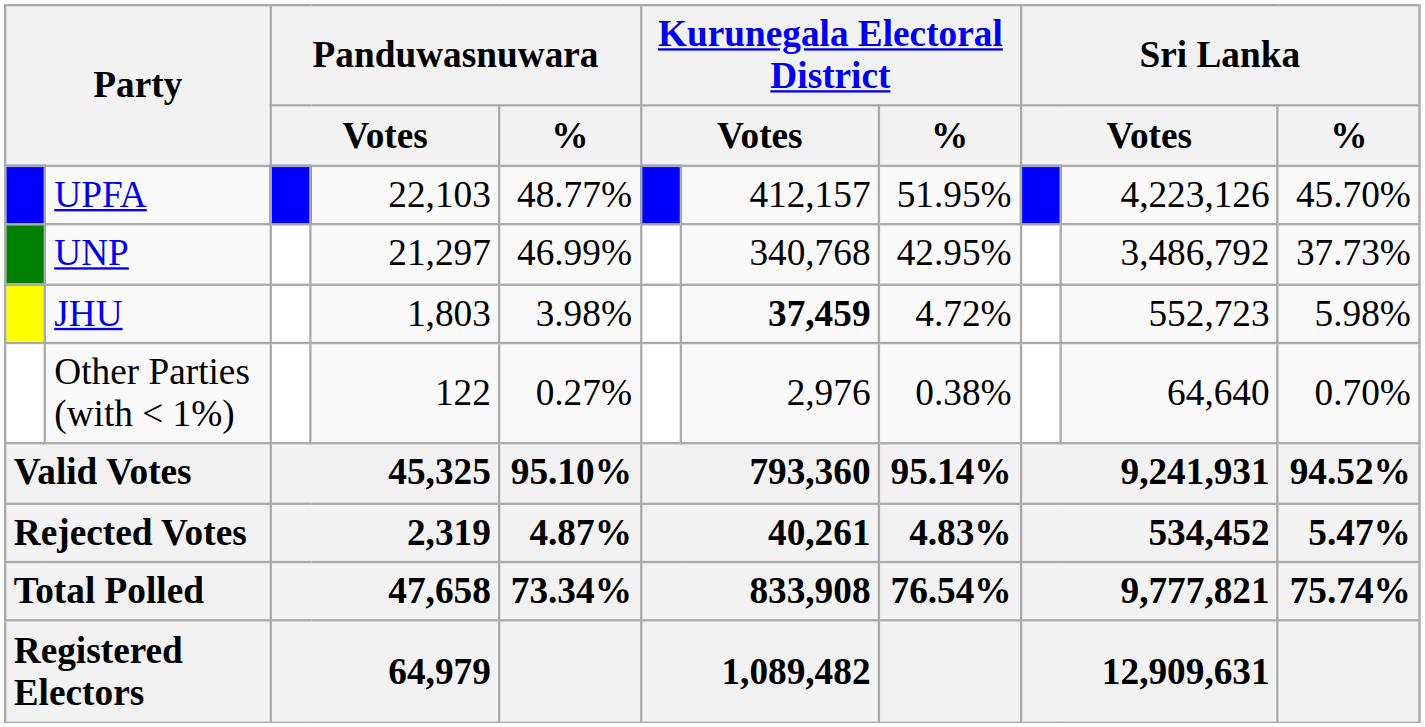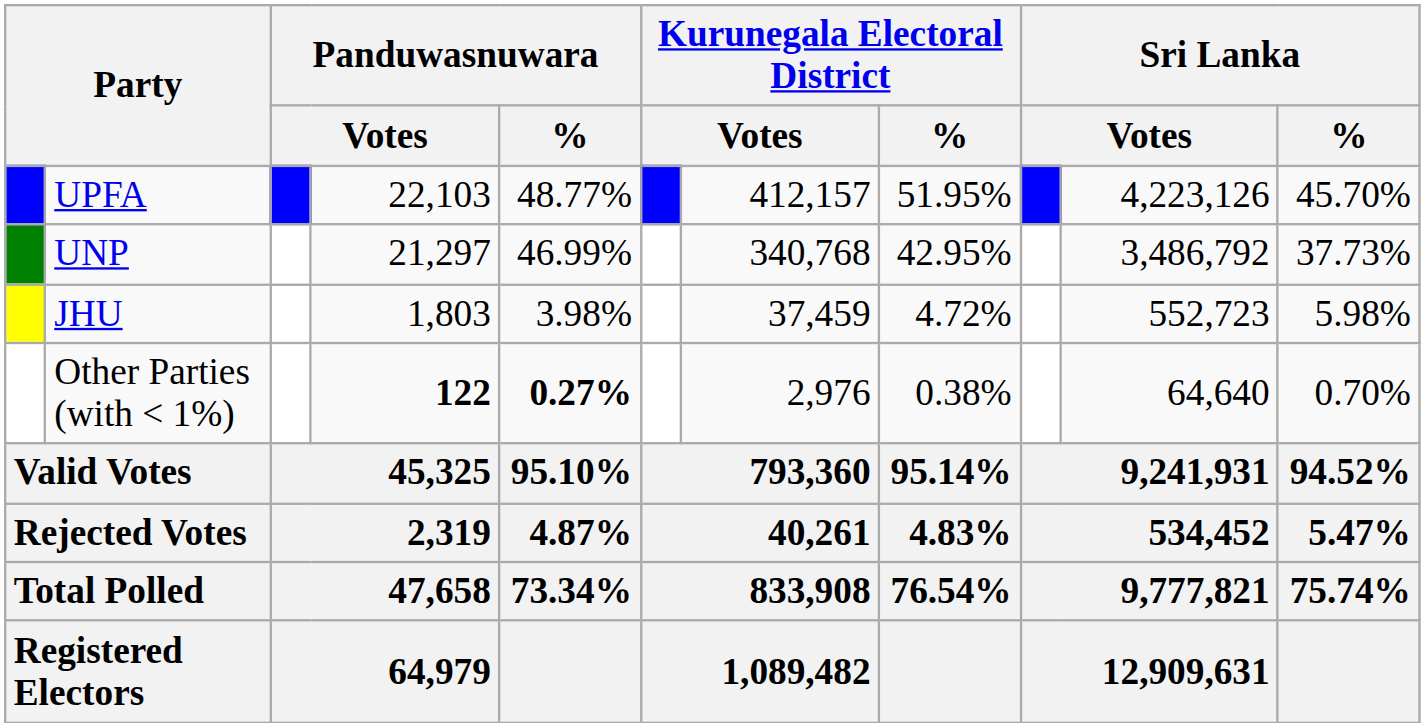(819, 312) bold -> (819, 312) normal
(463, 392) normal -> (463, 392) bold
(584, 392) normal -> (581, 392) bold
